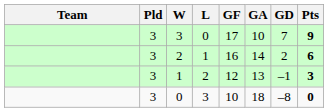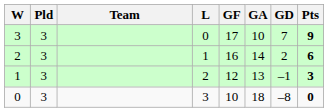columns swapped: (72, 14) <-> (179, 14)
